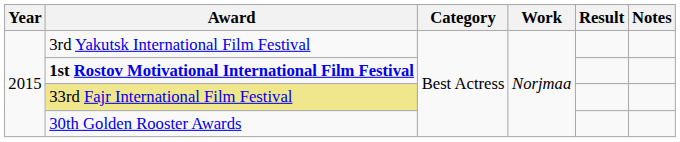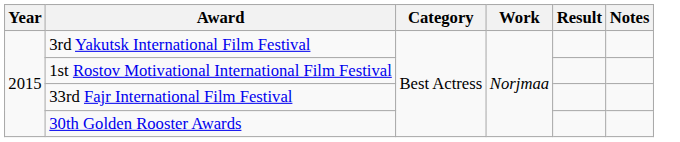(232, 70) bold -> (221, 70) normal
(171, 96) khaki background -> (171, 96) no background
